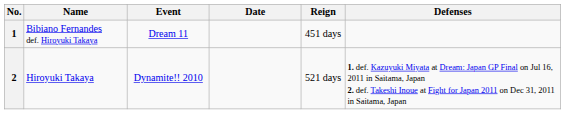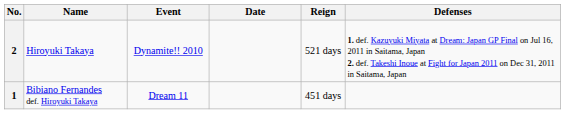rows swapped: (14, 34) <-> (14, 78)
